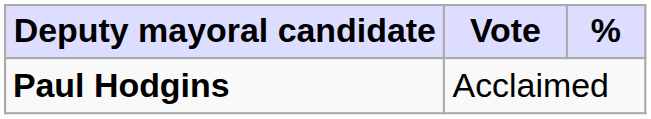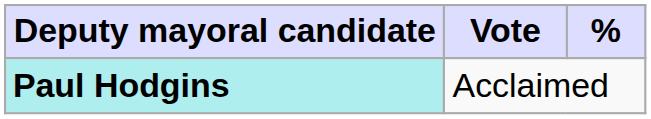(121, 85) no background -> (121, 85) paleturquoise background
